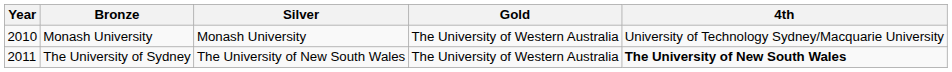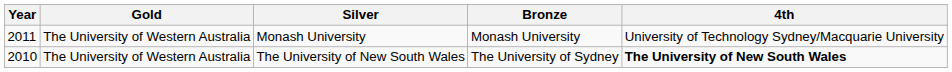columns swapped: (515, 15) <-> (117, 15)
(22, 36) 2010 -> (22, 36) 2011
(22, 57) 2011 -> (22, 57) 2010
